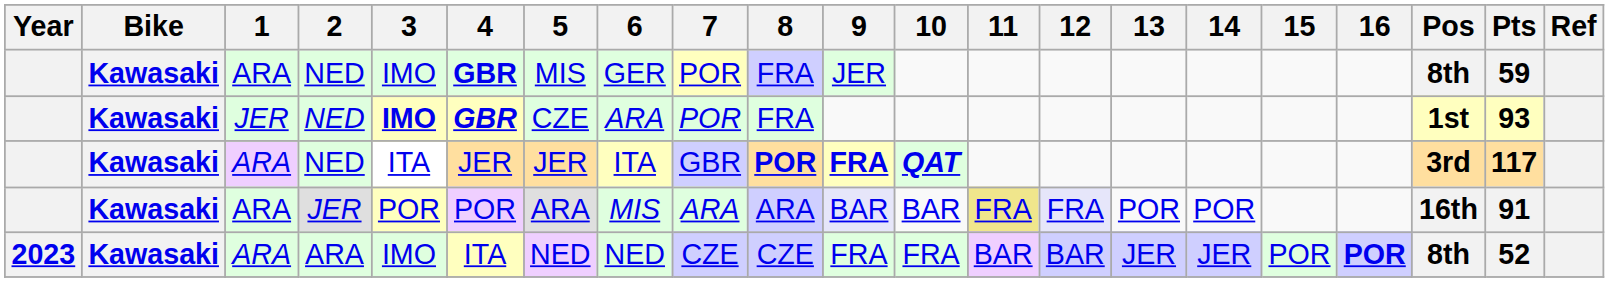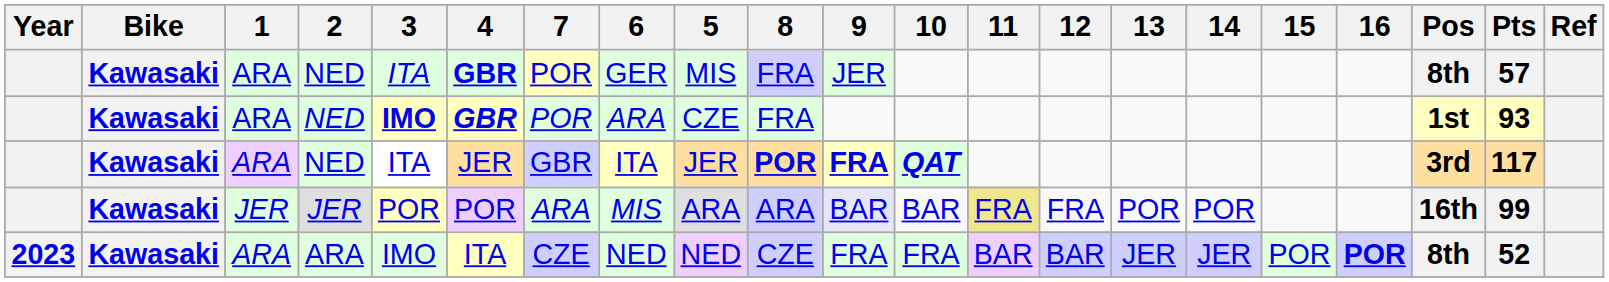columns swapped: (560, 27) <-> (710, 27)
(409, 72) IMO -> (409, 72) ITA
(1514, 72) 59 -> (1514, 72) 57
(262, 118) JER -> (262, 118) ARA
(262, 208) ARA -> (262, 208) JER
(1075, 208) lavender background -> (1075, 208) no background
(1514, 208) 91 -> (1514, 208) 99
